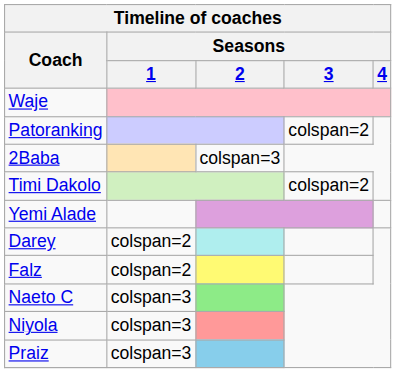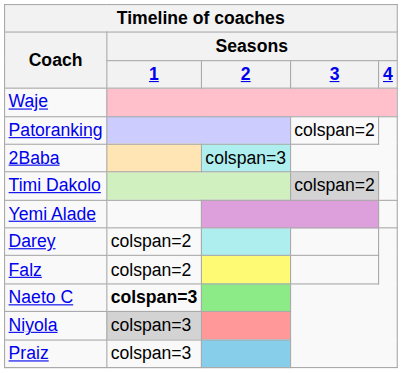(240, 158) no background -> (246, 158) paleturquoise background
(329, 185) no background -> (335, 185) lightgrey background
(151, 297) normal -> (154, 297) bold
(151, 325) no background -> (151, 325) lightgrey background
